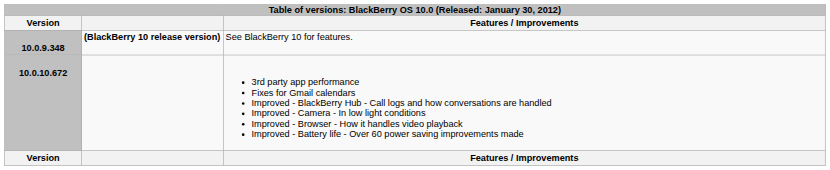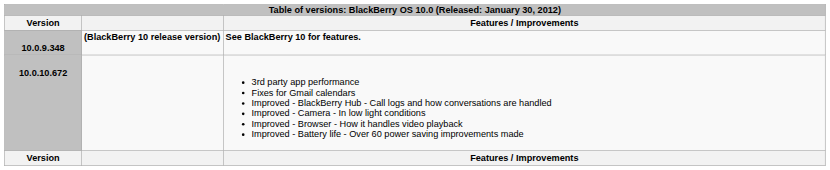(289, 38) normal -> (293, 38) bold
